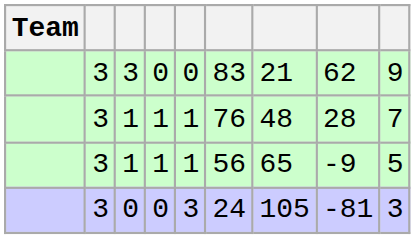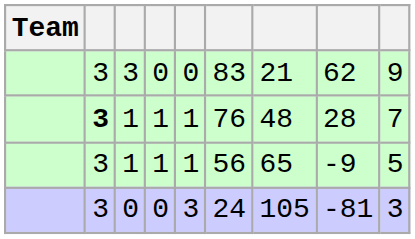(101, 119) normal -> (101, 119) bold
